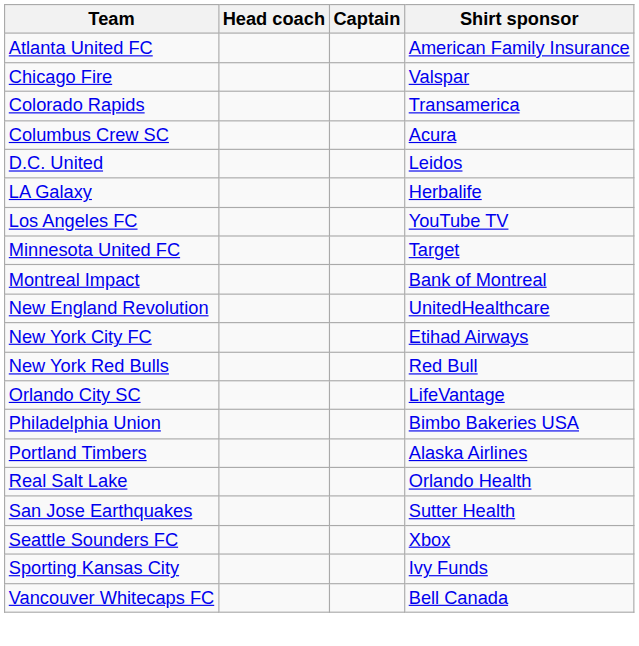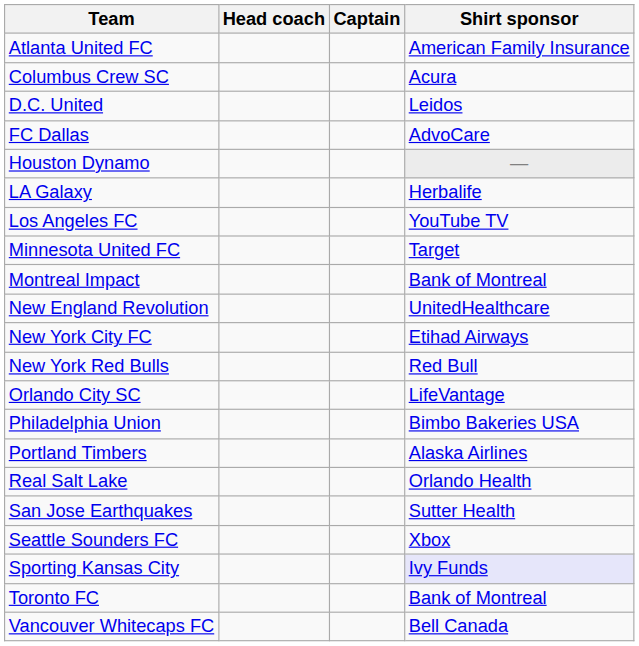- row: (60, 76)
- row: (77, 105)
+ row: (49, 134)
+ row: (79, 163)
(448, 568) no background -> (448, 568) lavender background
+ row: (54, 597)
